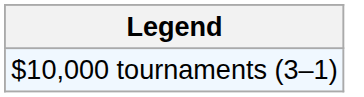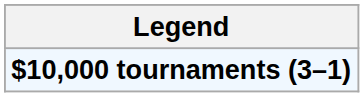(174, 69) normal -> (181, 69) bold
